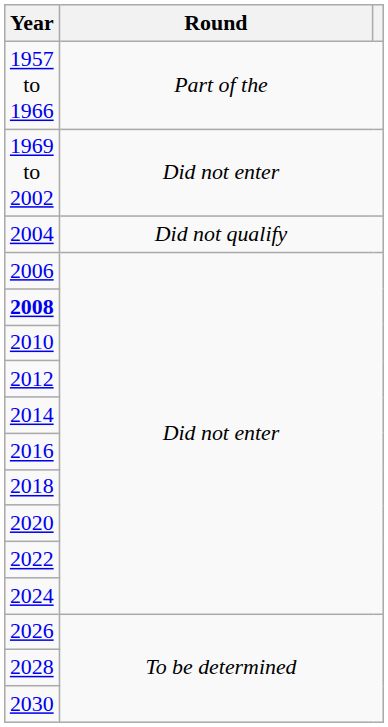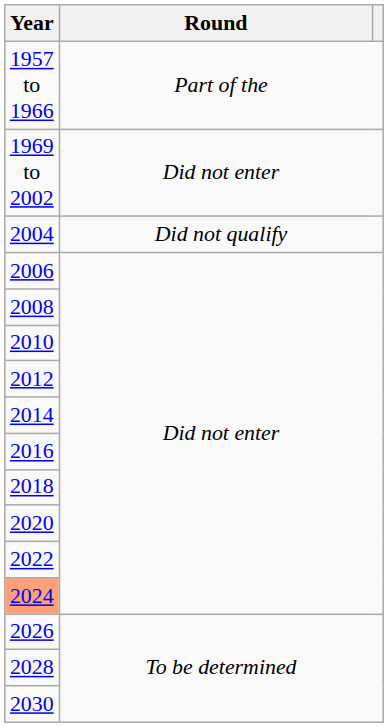(32, 306) bold -> (32, 306) normal
(32, 595) no background -> (32, 595) lightsalmon background
